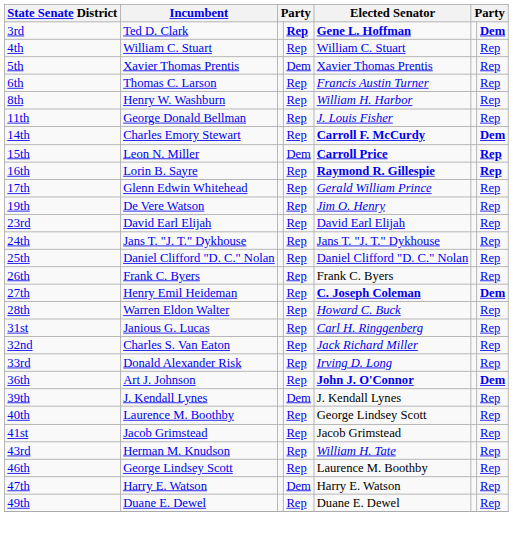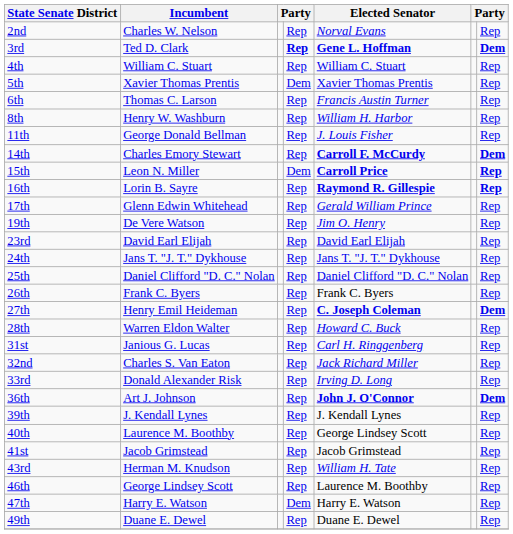+ row: (17, 30)
(299, 398) Dem -> (297, 415) Rep
